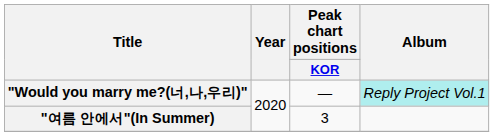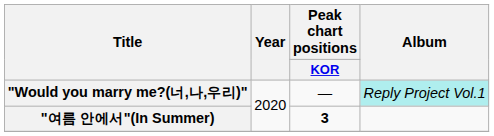(325, 118) normal -> (325, 118) bold
